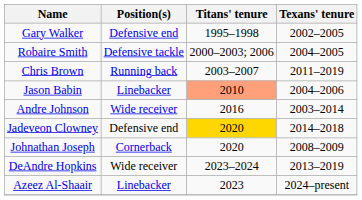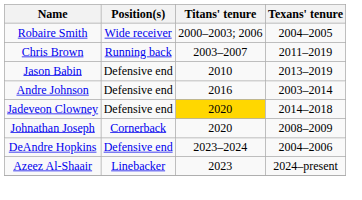- row: (53, 33)
(144, 52) Defensive tackle -> (138, 33) Wide receiver
(144, 90) Linebacker -> (138, 71) Defensive end
(232, 90) lightsalmon background -> (220, 71) no background
(317, 90) 2004–2006 -> (306, 71) 2013–2019
(144, 109) Wide receiver -> (138, 90) Defensive end
(144, 166) Wide receiver -> (138, 147) Defensive end
(317, 166) 2013–2019 -> (306, 147) 2004–2006
